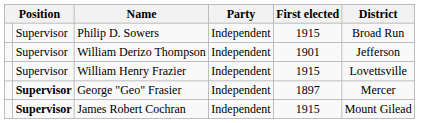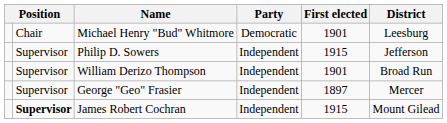+ row: (155, 33)
(378, 33) Broad Run -> (406, 52) Jefferson
(378, 52) Jefferson -> (406, 71) Broad Run
- row: (132, 71)
(44, 90) bold -> (42, 90) normal
